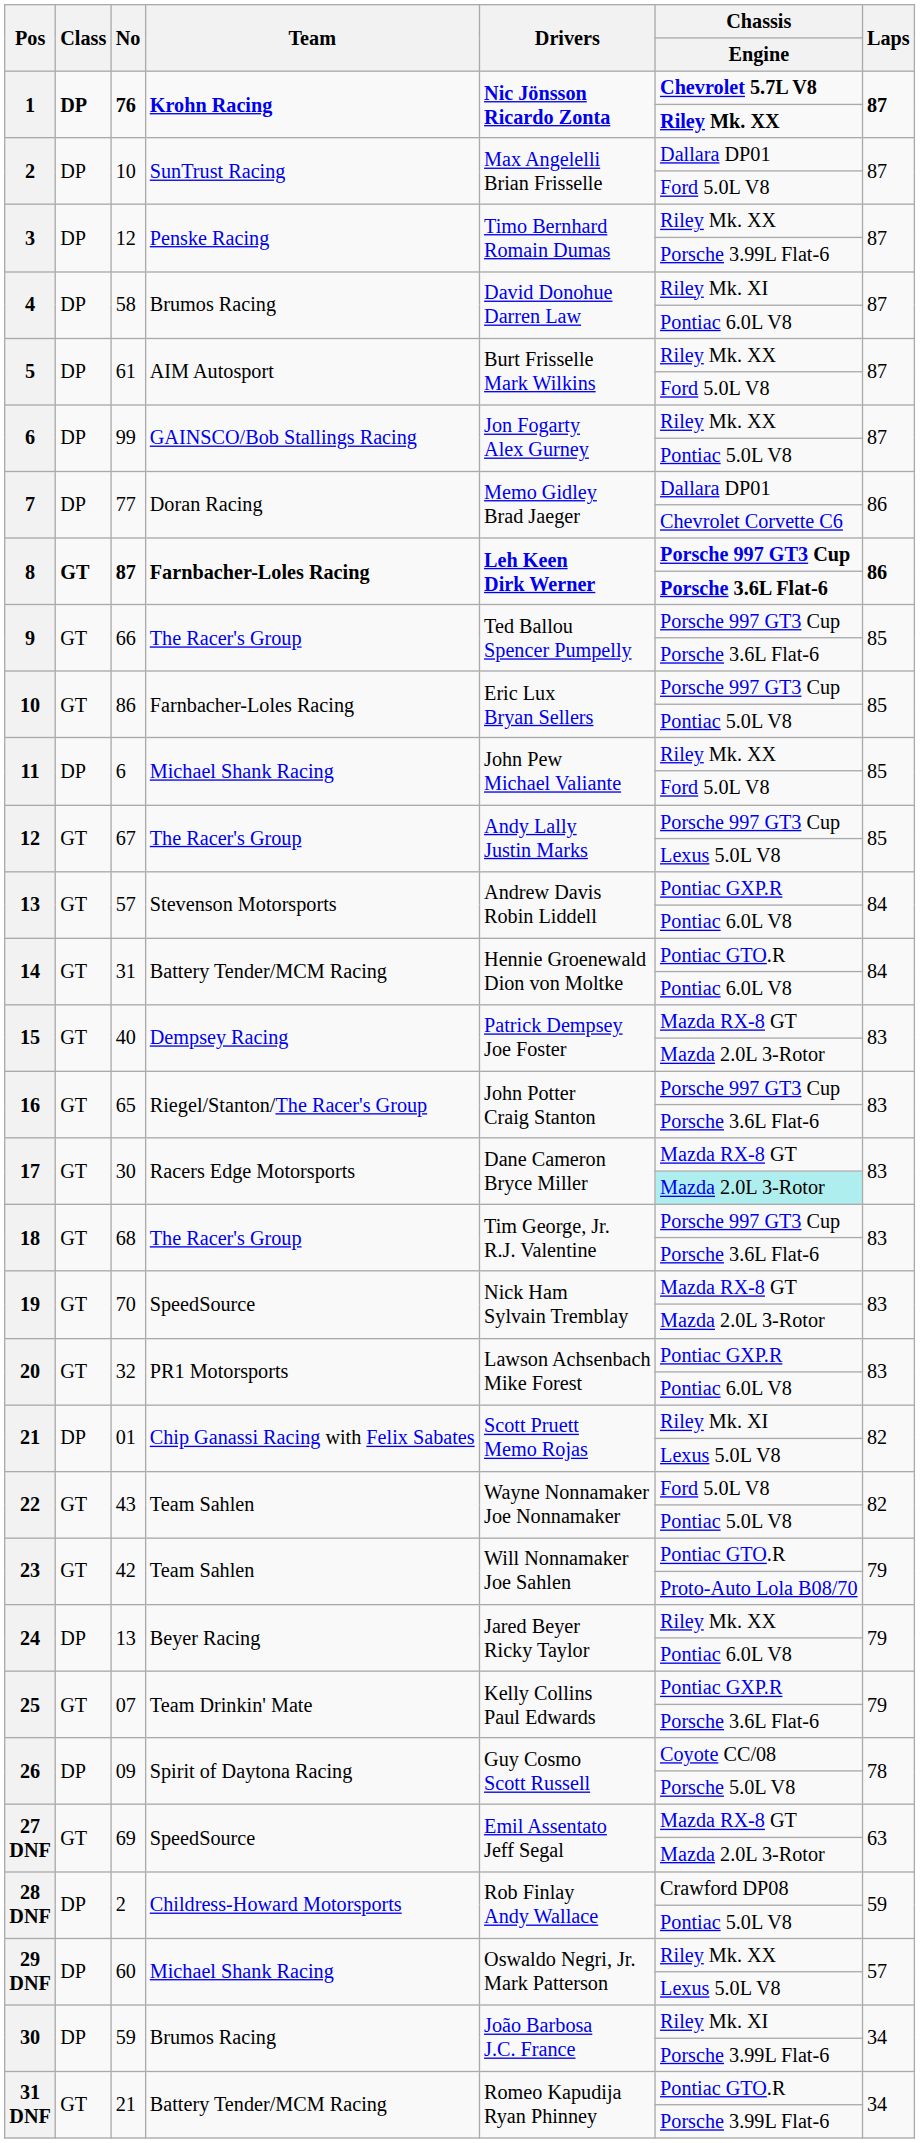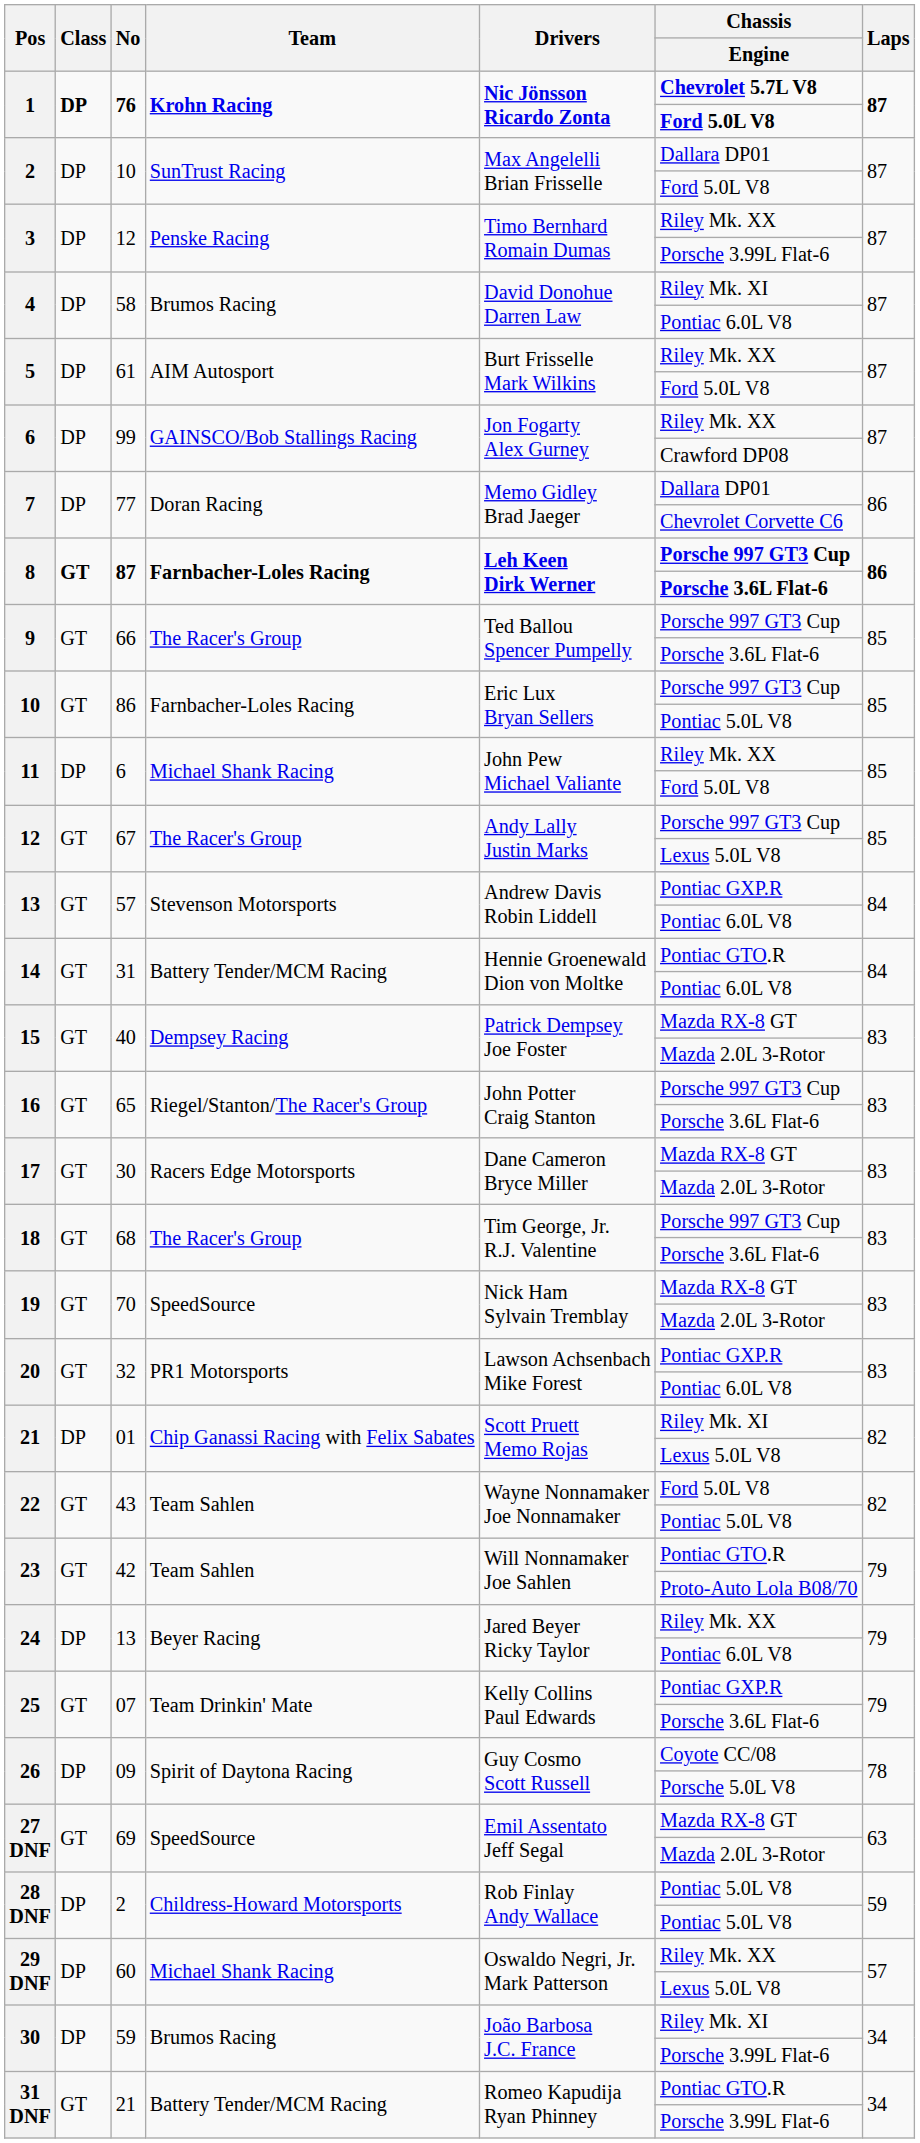(720, 121) Riley Mk. XX -> (717, 121) Ford 5.0L V8
(726, 454) Pontiac 5.0L V8 -> (724, 454) Crawford DP08
(742, 1188) paleturquoise background -> (742, 1188) no background
(724, 1888) Crawford DP08 -> (726, 1888) Pontiac 5.0L V8
